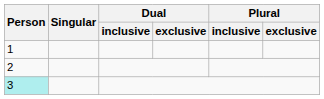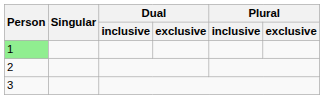(10, 49) no background -> (10, 49) lightgreen background
(10, 85) paleturquoise background -> (10, 85) no background
